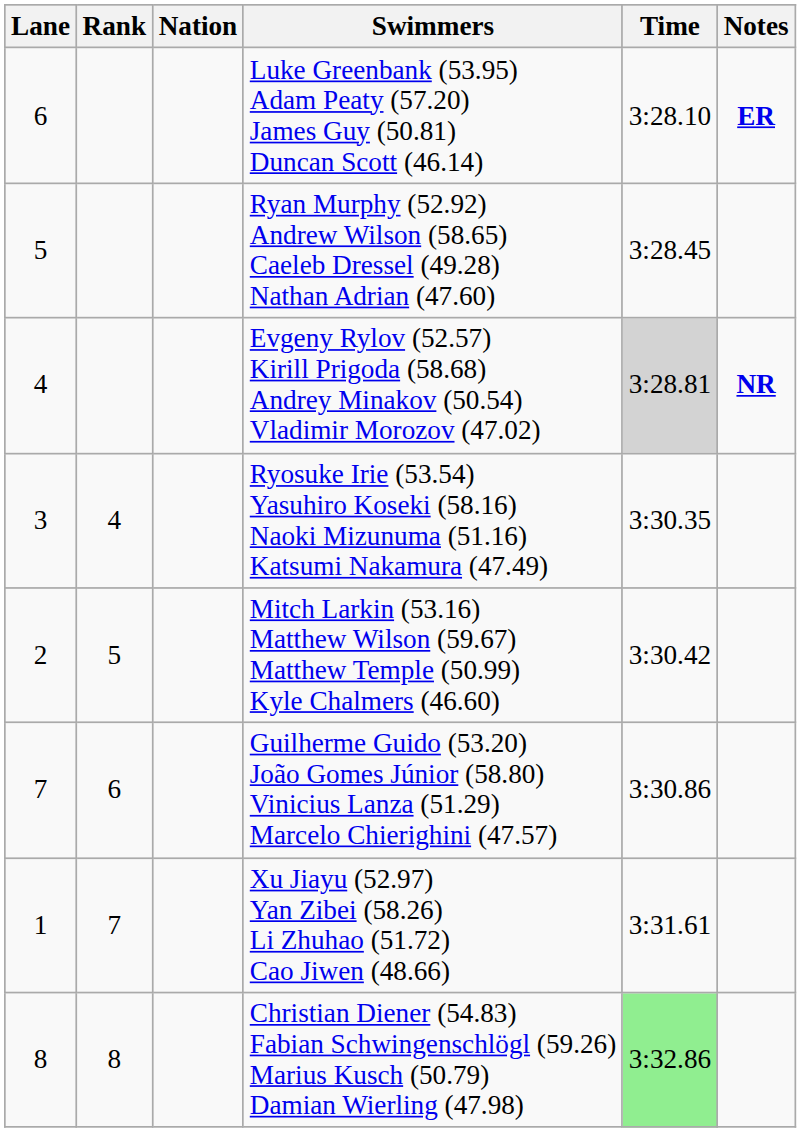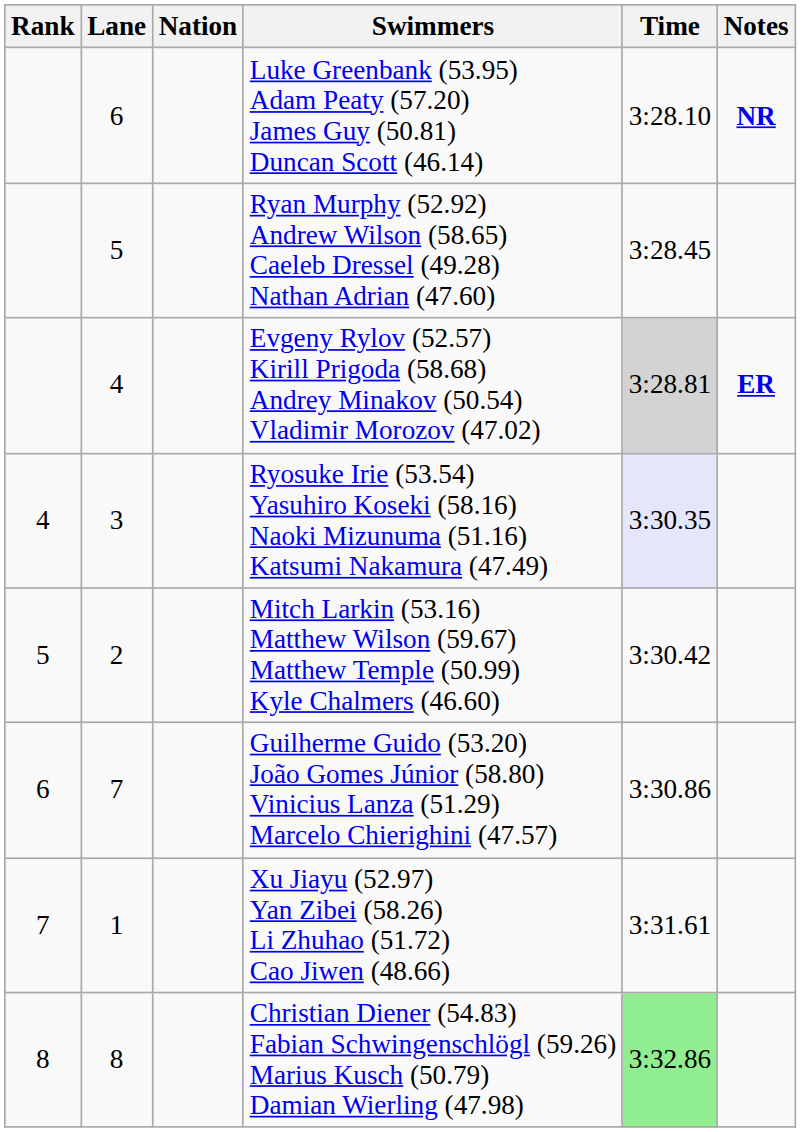columns swapped: (114, 26) <-> (41, 26)
(756, 115) ER -> (756, 115) NR
(756, 384) NR -> (756, 384) ER
(670, 519) no background -> (670, 519) lavender background
